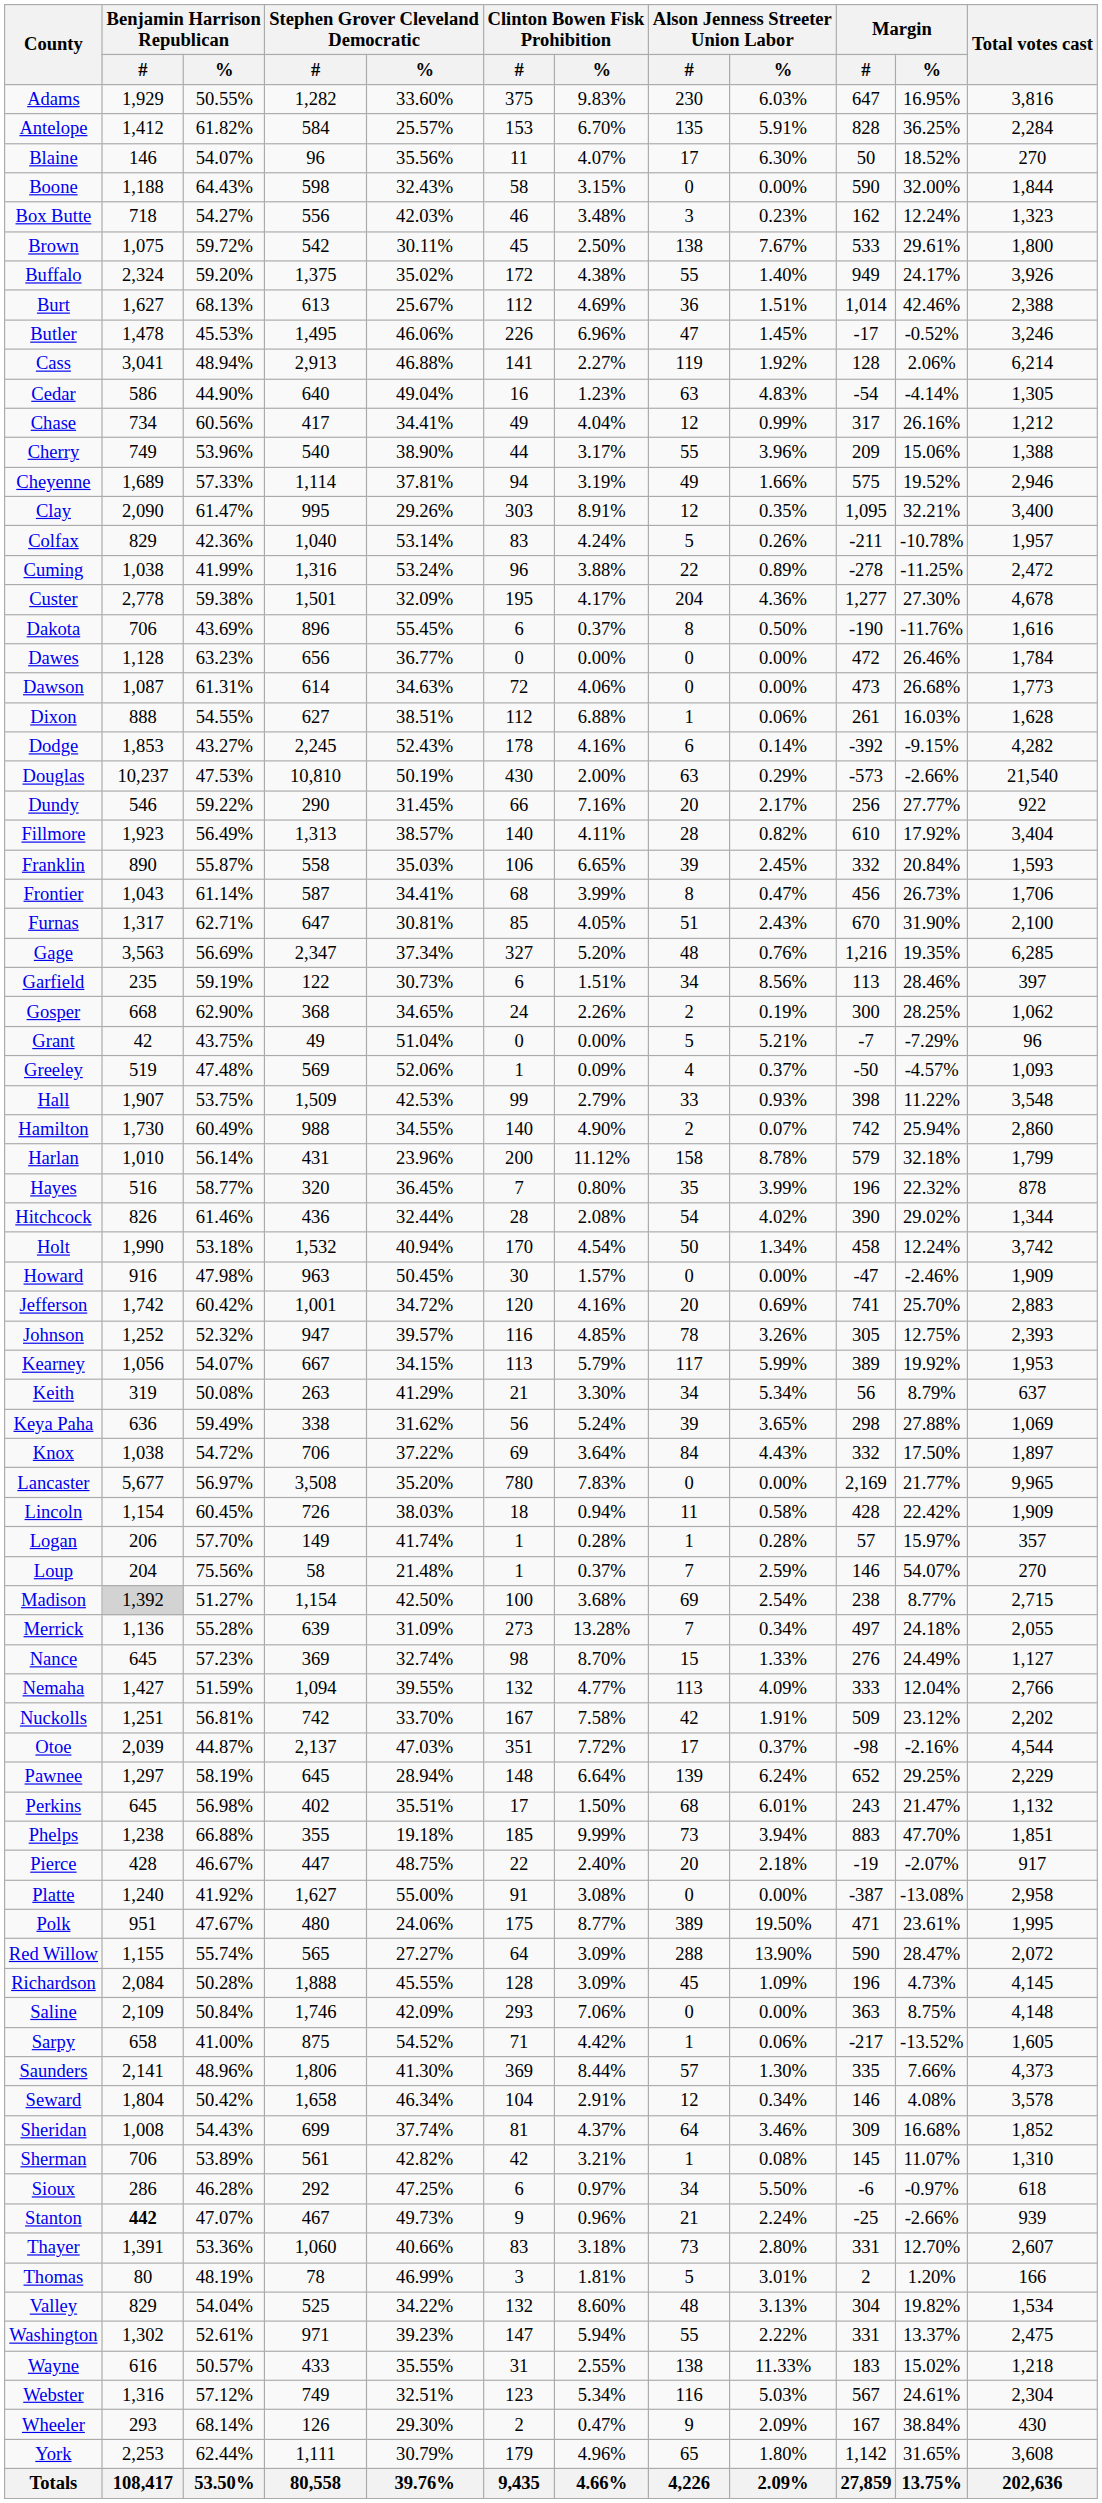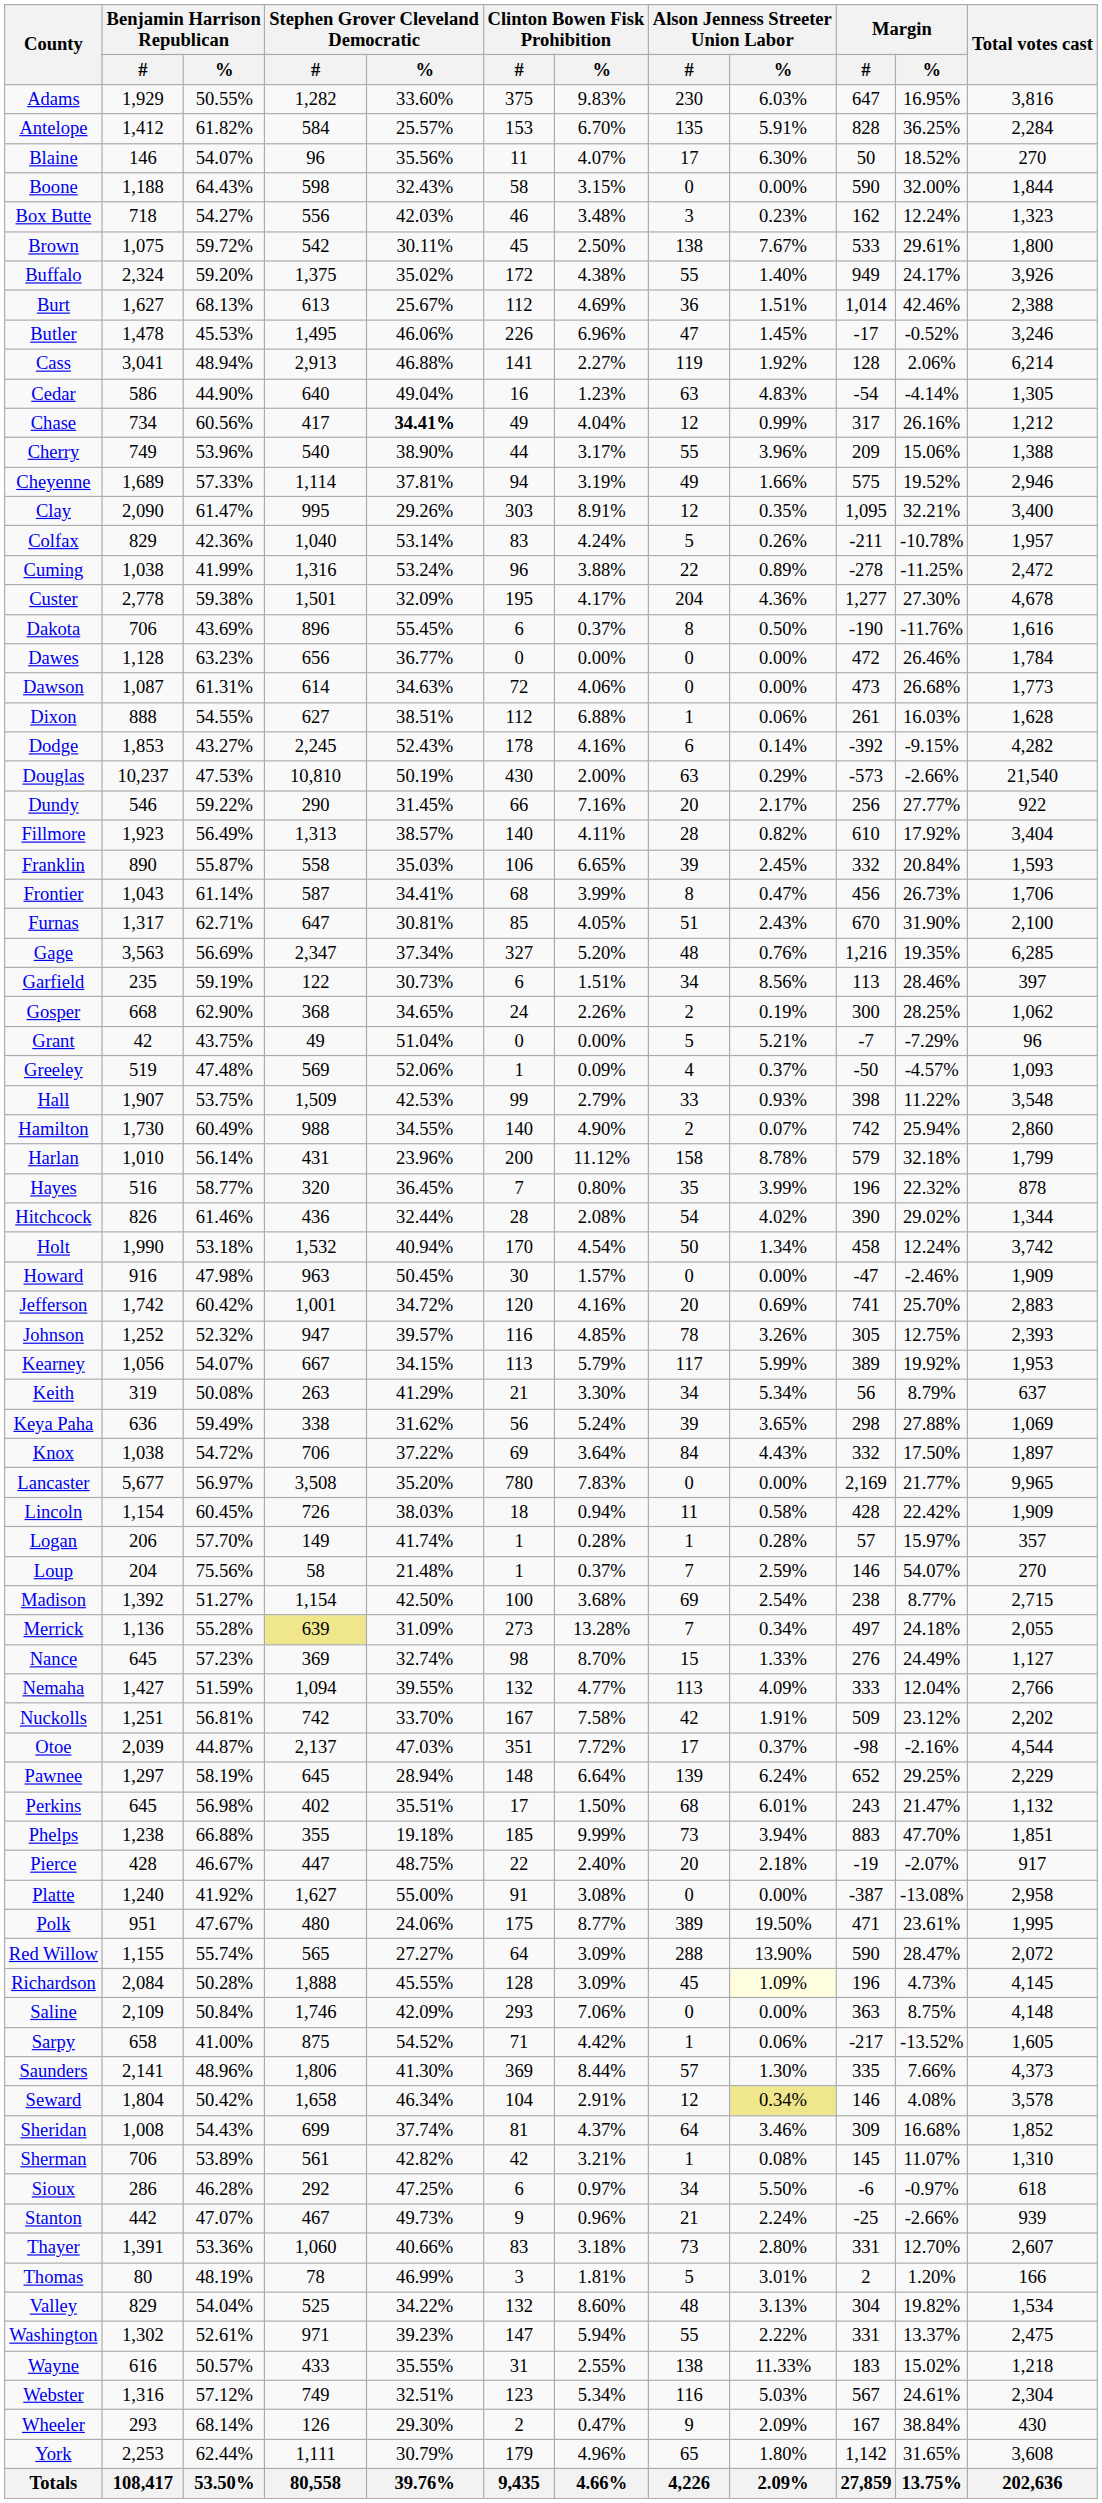(425, 422) normal -> (425, 422) bold
(143, 1600) lightgrey background -> (143, 1600) no background
(316, 1629) no background -> (316, 1629) khaki background
(783, 1982) no background -> (783, 1982) lightyellow background
(783, 2100) no background -> (783, 2100) khaki background
(143, 2218) bold -> (143, 2218) normal
